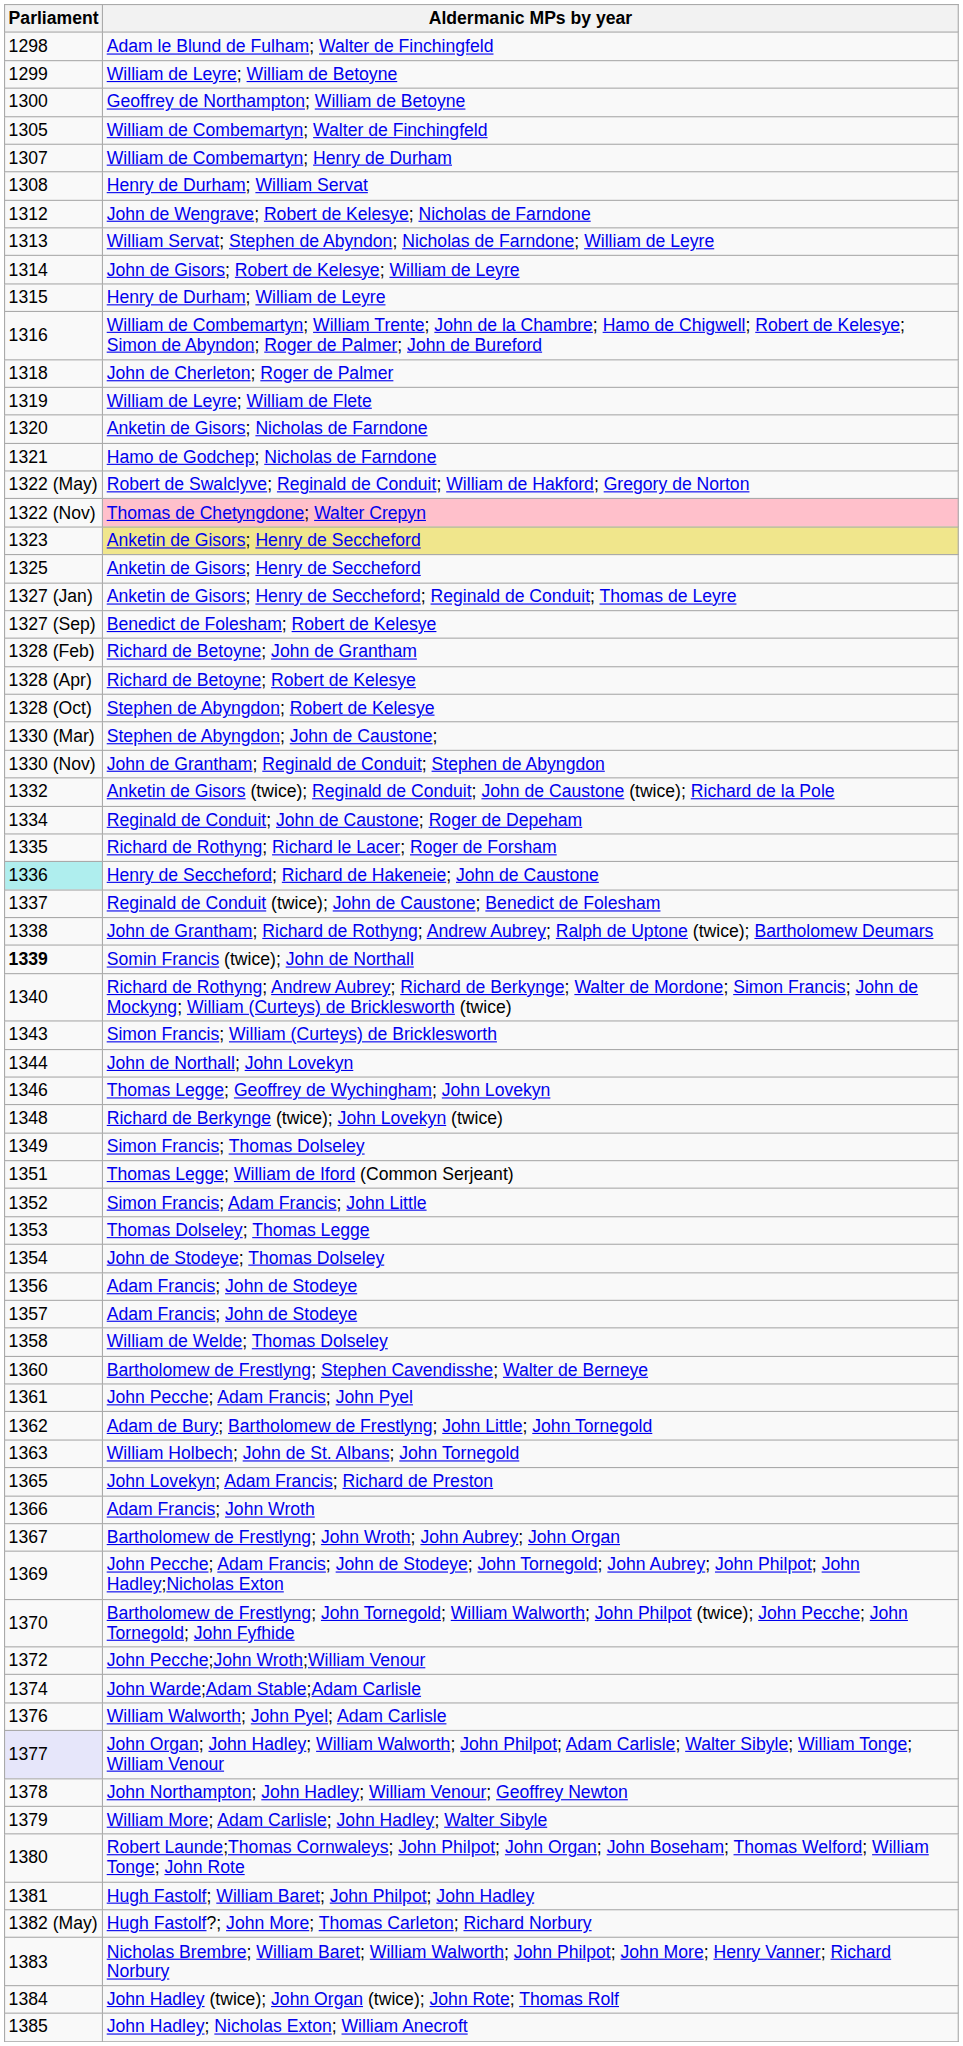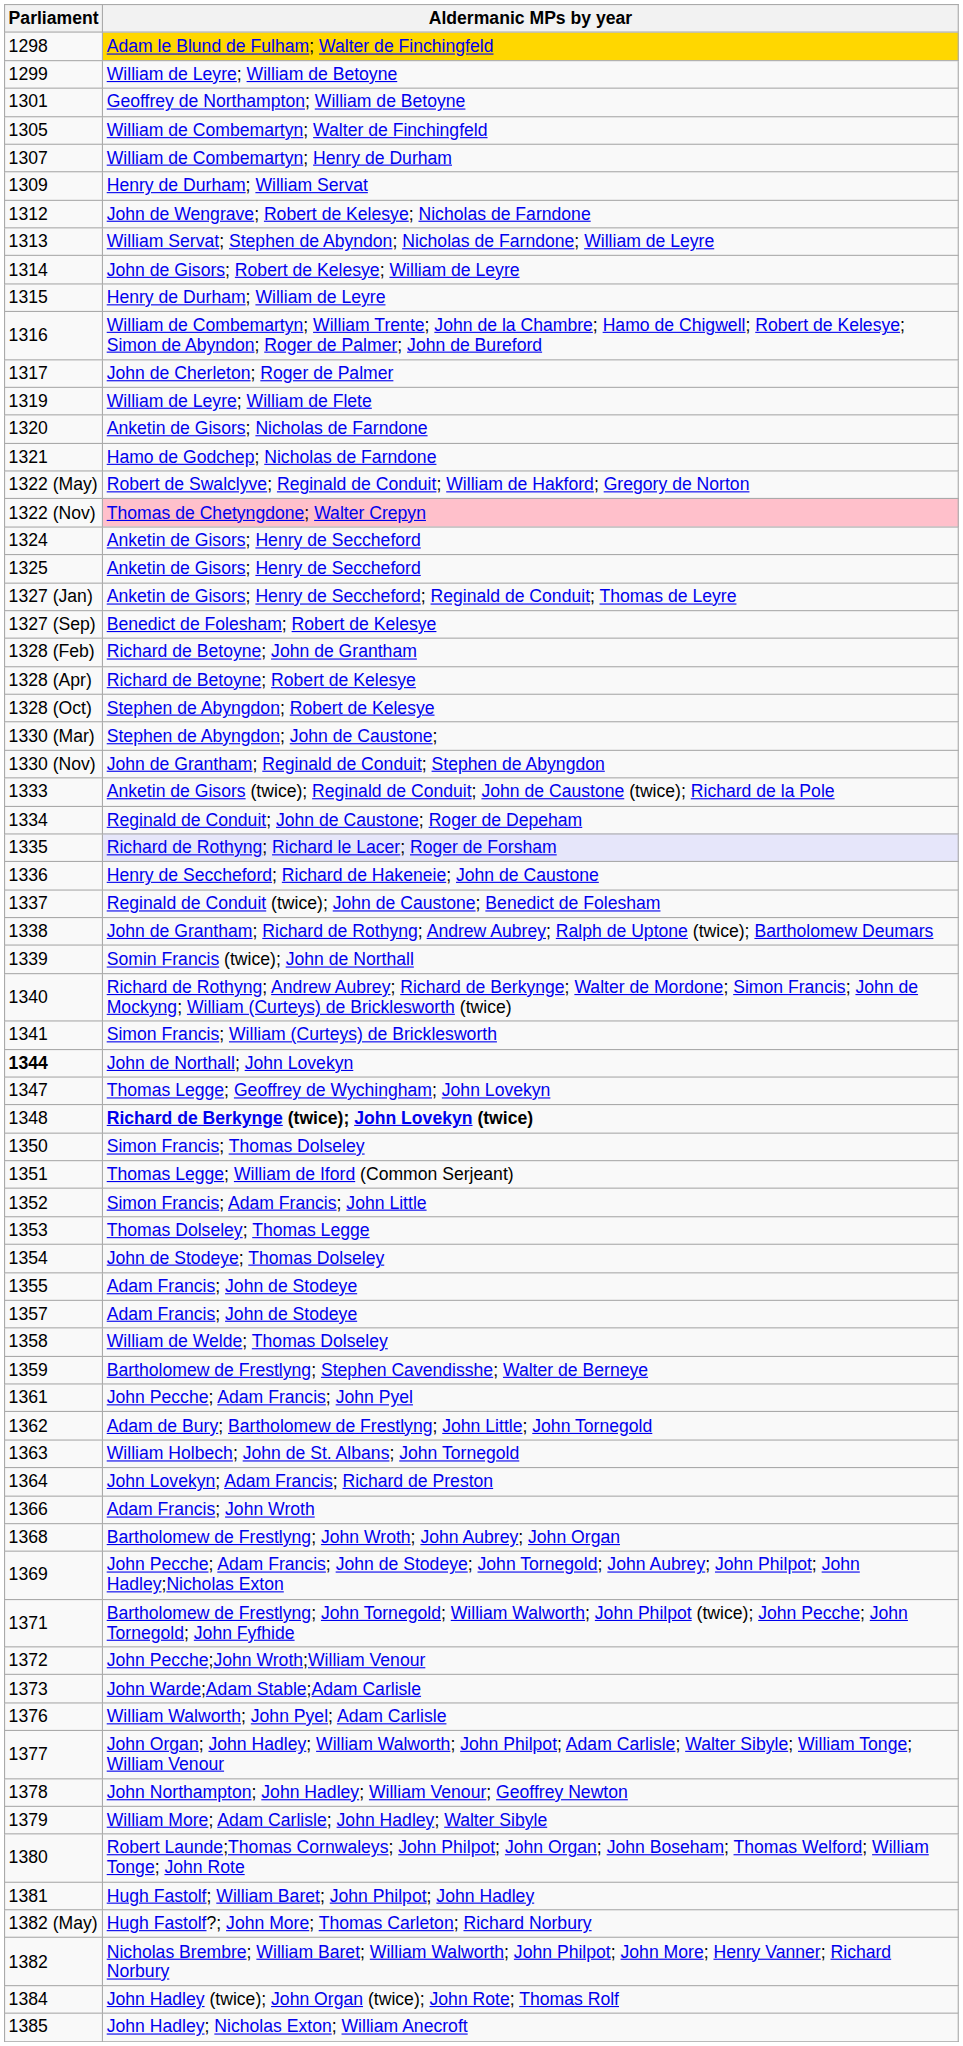(300, 46) no background -> (300, 46) gold background
(28, 102) 1300 -> (28, 102) 1301
(28, 185) 1308 -> (28, 185) 1309
(28, 373) 1318 -> (28, 373) 1317
(28, 540) 1323 -> (28, 540) 1324
(264, 540) khaki background -> (264, 540) no background
(28, 791) 1332 -> (28, 791) 1333
(332, 847) no background -> (332, 847) lavender background
(28, 875) paleturquoise background -> (28, 875) no background
(28, 959) bold -> (28, 959) normal
(28, 1034) 1343 -> (28, 1034) 1341
(28, 1062) normal -> (28, 1062) bold
(28, 1090) 1346 -> (28, 1090) 1347
(305, 1118) normal -> (320, 1118) bold
(28, 1146) 1349 -> (28, 1146) 1350
(28, 1286) 1356 -> (28, 1286) 1355
(28, 1369) 1360 -> (28, 1369) 1359
(28, 1481) 1365 -> (28, 1481) 1364
(28, 1537) 1367 -> (28, 1537) 1368
(28, 1622) 1370 -> (28, 1622) 1371
(28, 1688) 1374 -> (28, 1688) 1373
(28, 1754) lavender background -> (28, 1754) no background
(28, 1961) 1383 -> (28, 1961) 1382
